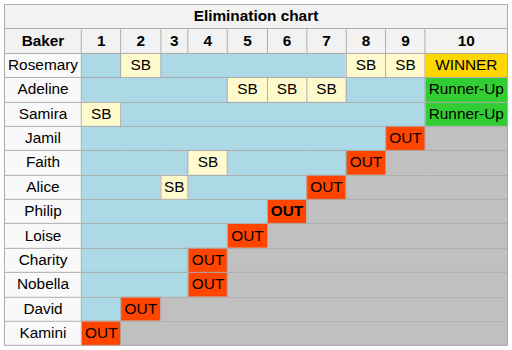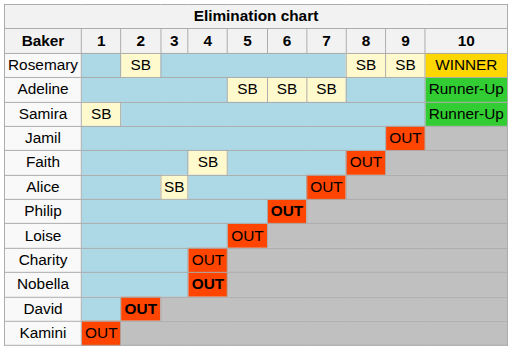(208, 284) normal -> (208, 284) bold
(141, 308) normal -> (141, 308) bold
